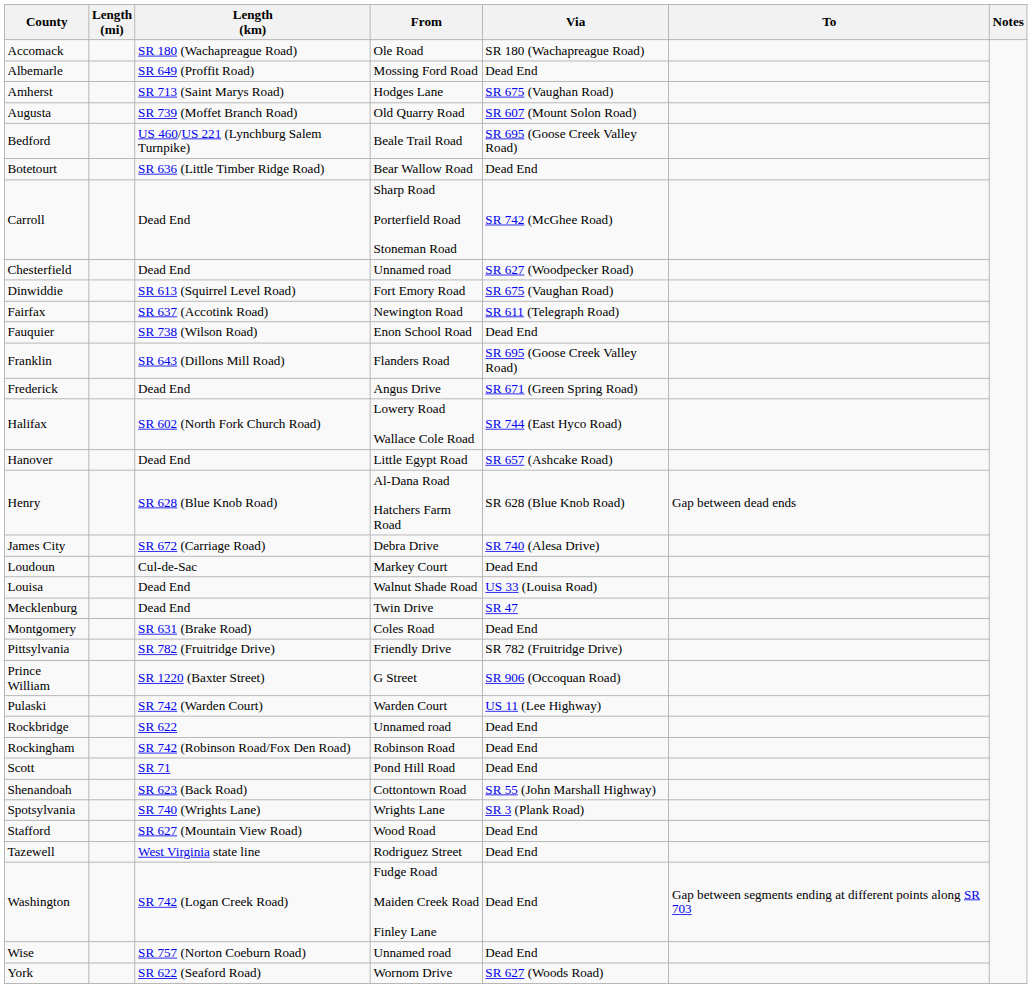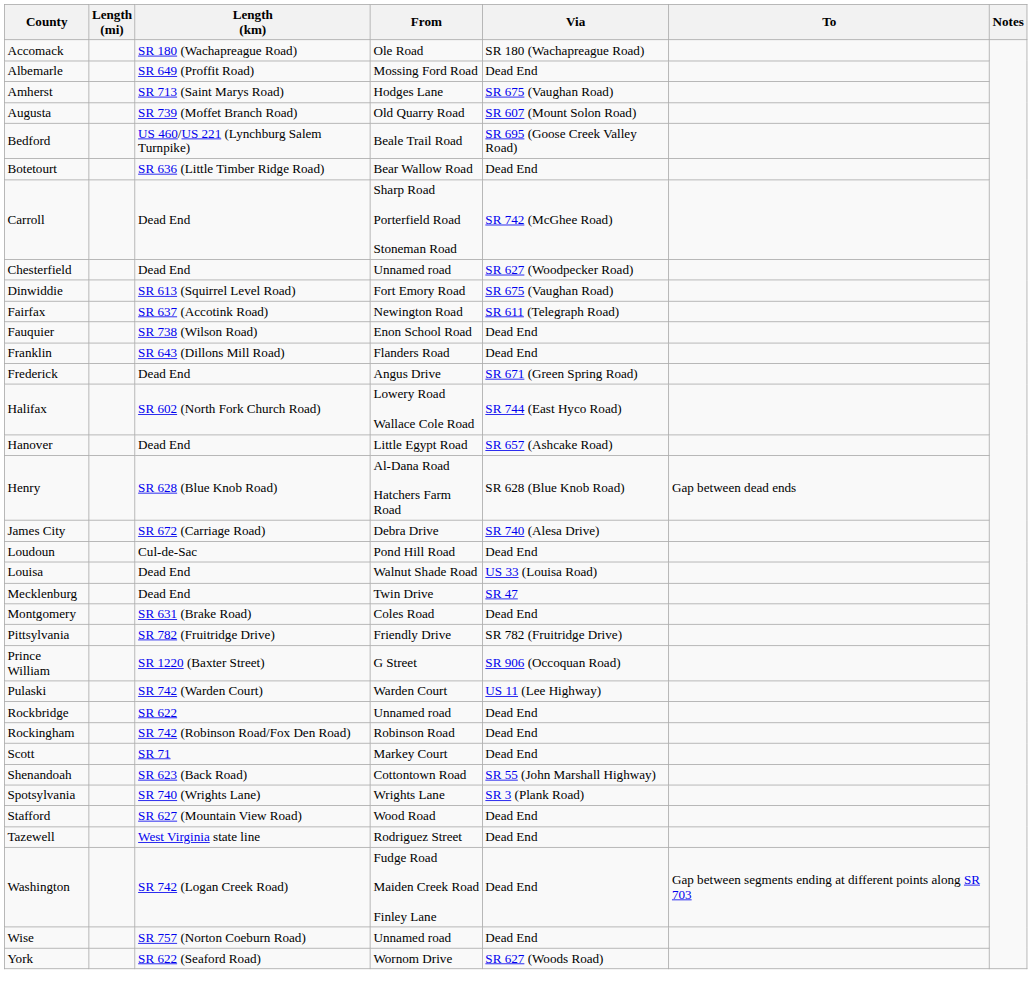(561, 360) SR 695 (Goose Creek Valley Road) -> (511, 353) Dead End
(410, 566) Markey Court -> (414, 551) Pond Hill Road
(414, 768) Pond Hill Road -> (410, 753) Markey Court
